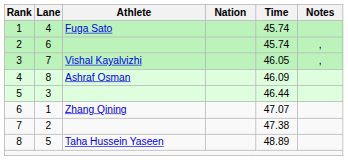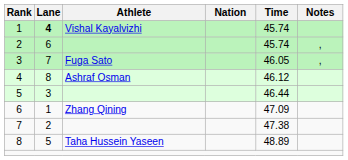(48, 28) normal -> (48, 28) bold
(89, 28) Fuga Sato -> (103, 28) Vishal Kayalvizhi
(103, 61) Vishal Kayalvizhi -> (89, 61) Fuga Sato
(276, 77) 46.09 -> (276, 77) 46.12
(276, 110) 47.07 -> (276, 110) 47.09
